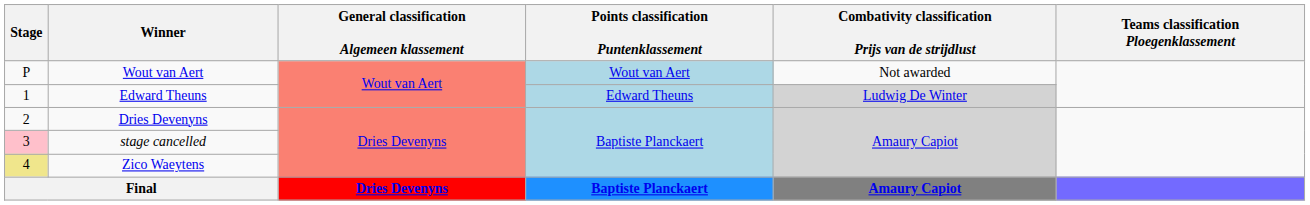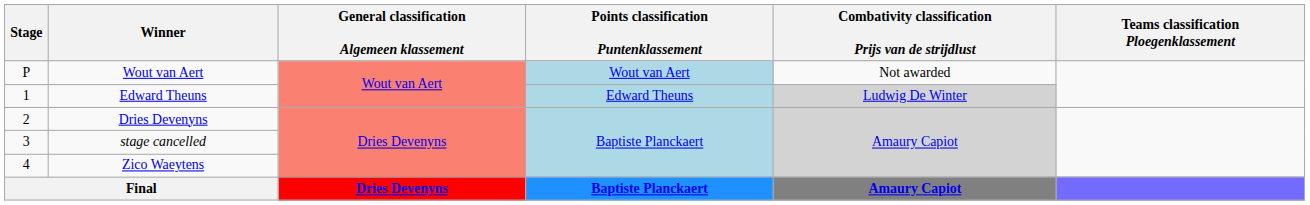(26, 142) pink background -> (26, 142) no background
(26, 165) khaki background -> (26, 165) no background
